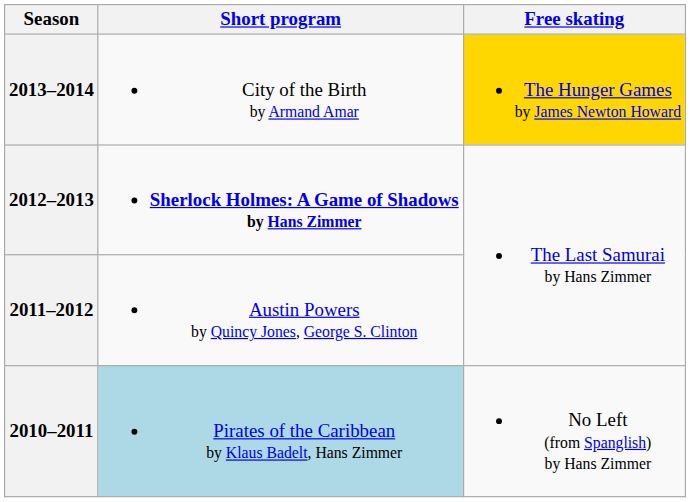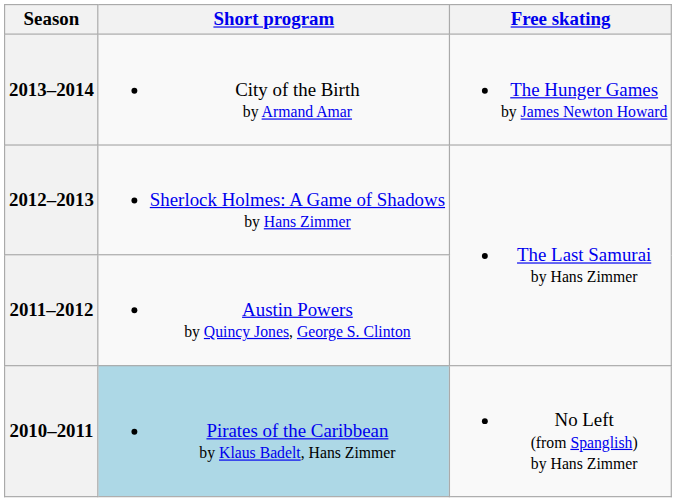(574, 100) gold background -> (561, 100) no background
(281, 210) bold -> (274, 210) normal
